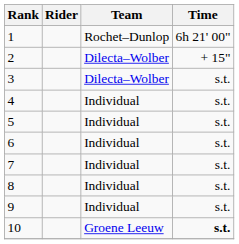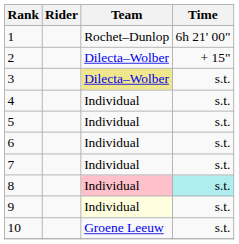(127, 79) no background -> (127, 79) khaki background
(112, 185) no background -> (112, 185) pink background
(223, 185) no background -> (223, 185) paleturquoise background
(112, 206) no background -> (112, 206) lightyellow background
(222, 228) bold -> (223, 228) normal
